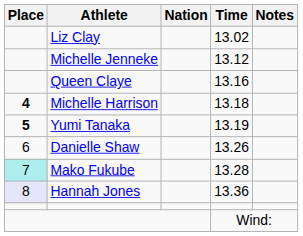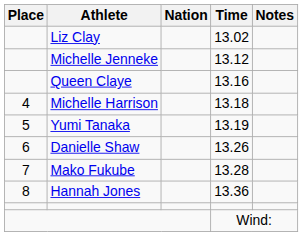(26, 103) bold -> (26, 103) normal
(26, 125) bold -> (26, 125) normal
(26, 170) paleturquoise background -> (26, 170) no background
(26, 192) lavender background -> (26, 192) no background
